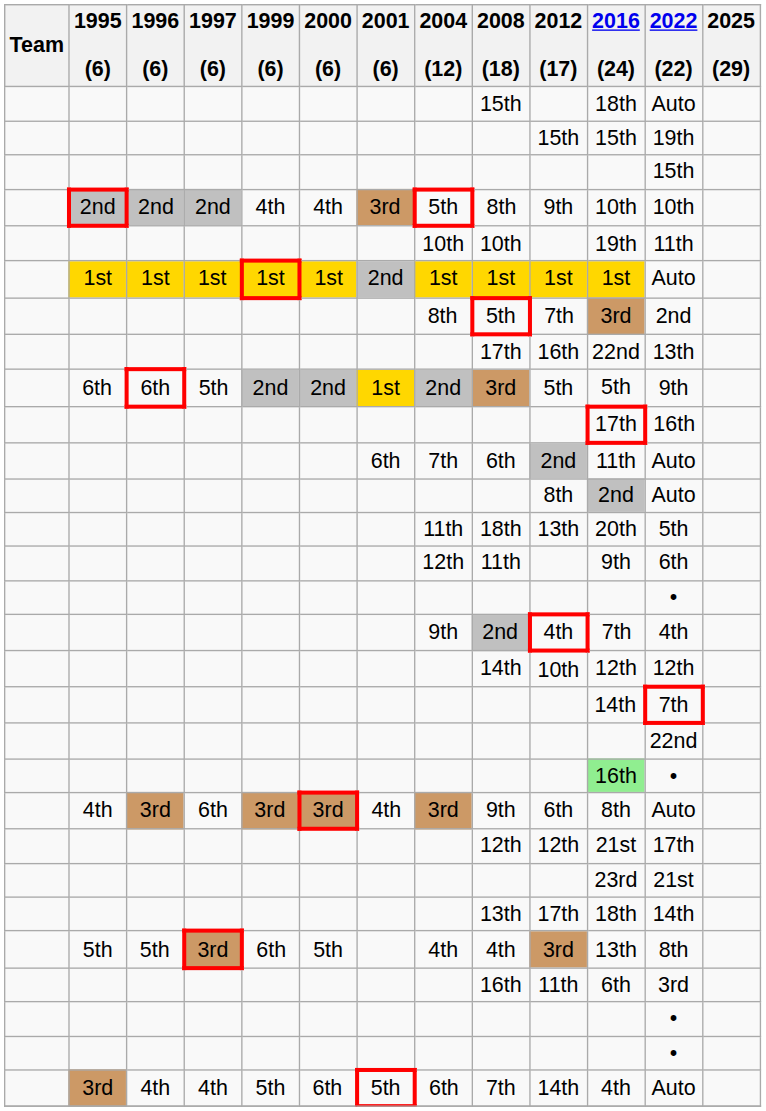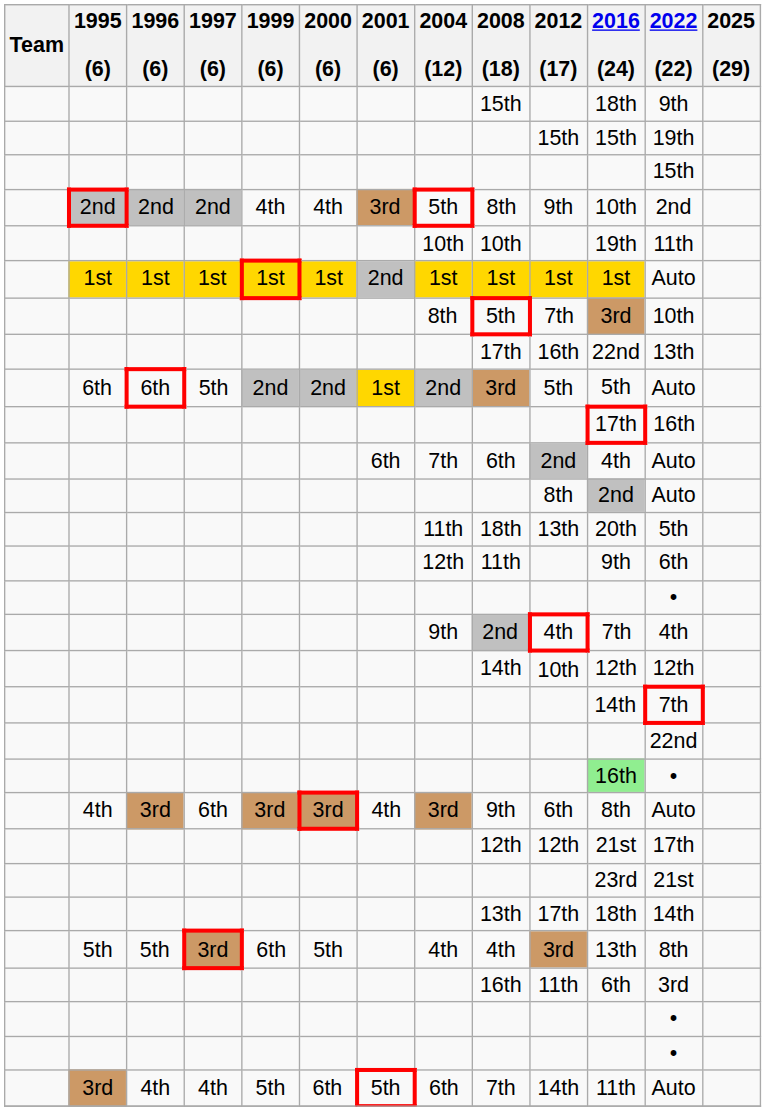(674, 103) Auto -> (674, 103) 9th
(674, 207) 10th -> (674, 207) 2nd
(674, 315) 2nd -> (674, 315) 10th
(674, 387) 9th -> (674, 387) Auto
(616, 461) 11th -> (616, 461) 4th
(616, 1087) 4th -> (616, 1087) 11th
